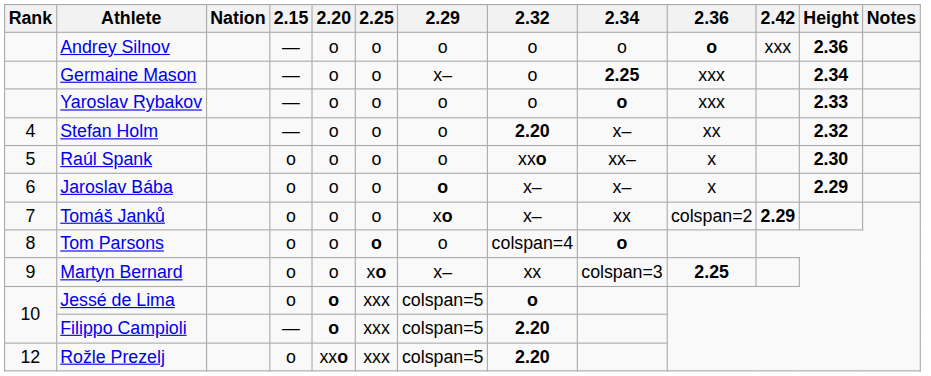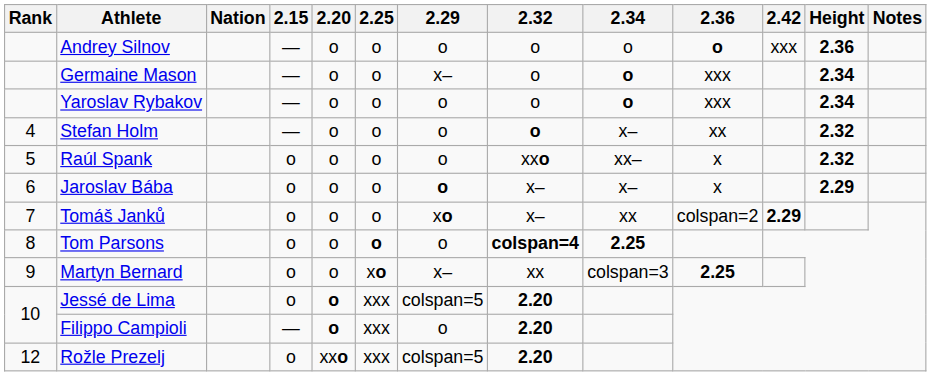(622, 74) 2.25 -> (628, 74) o
(831, 103) 2.33 -> (837, 103) 2.34
(532, 131) 2.20 -> (535, 131) o
(831, 159) 2.30 -> (837, 159) 2.32
(532, 243) normal -> (535, 243) bold
(622, 243) o -> (628, 243) 2.25
(532, 300) o -> (535, 300) 2.20
(443, 328) colspan=5 -> (443, 328) o
